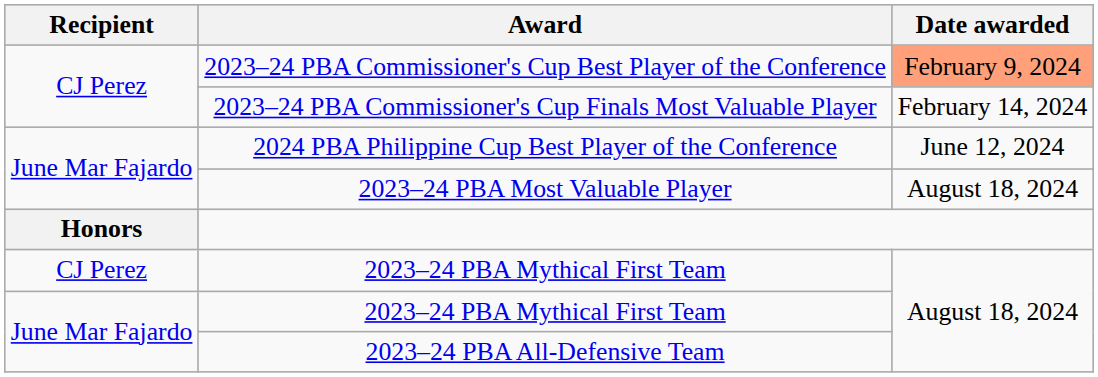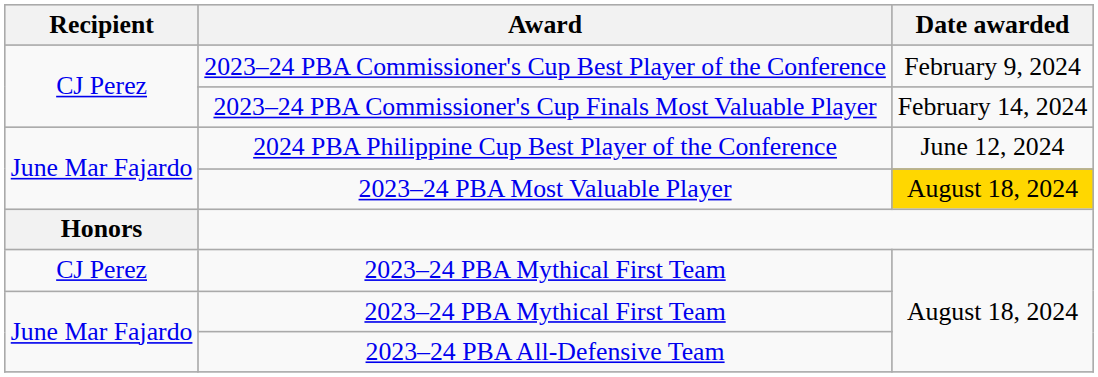(993, 65) lightsalmon background -> (993, 65) no background
(993, 188) no background -> (993, 188) gold background
